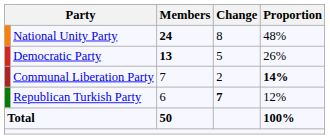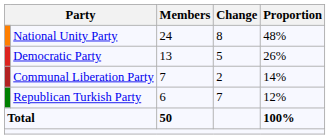(166, 35) bold -> (166, 35) normal
(166, 56) bold -> (166, 56) normal
(276, 77) bold -> (275, 77) normal
(219, 97) bold -> (219, 97) normal
